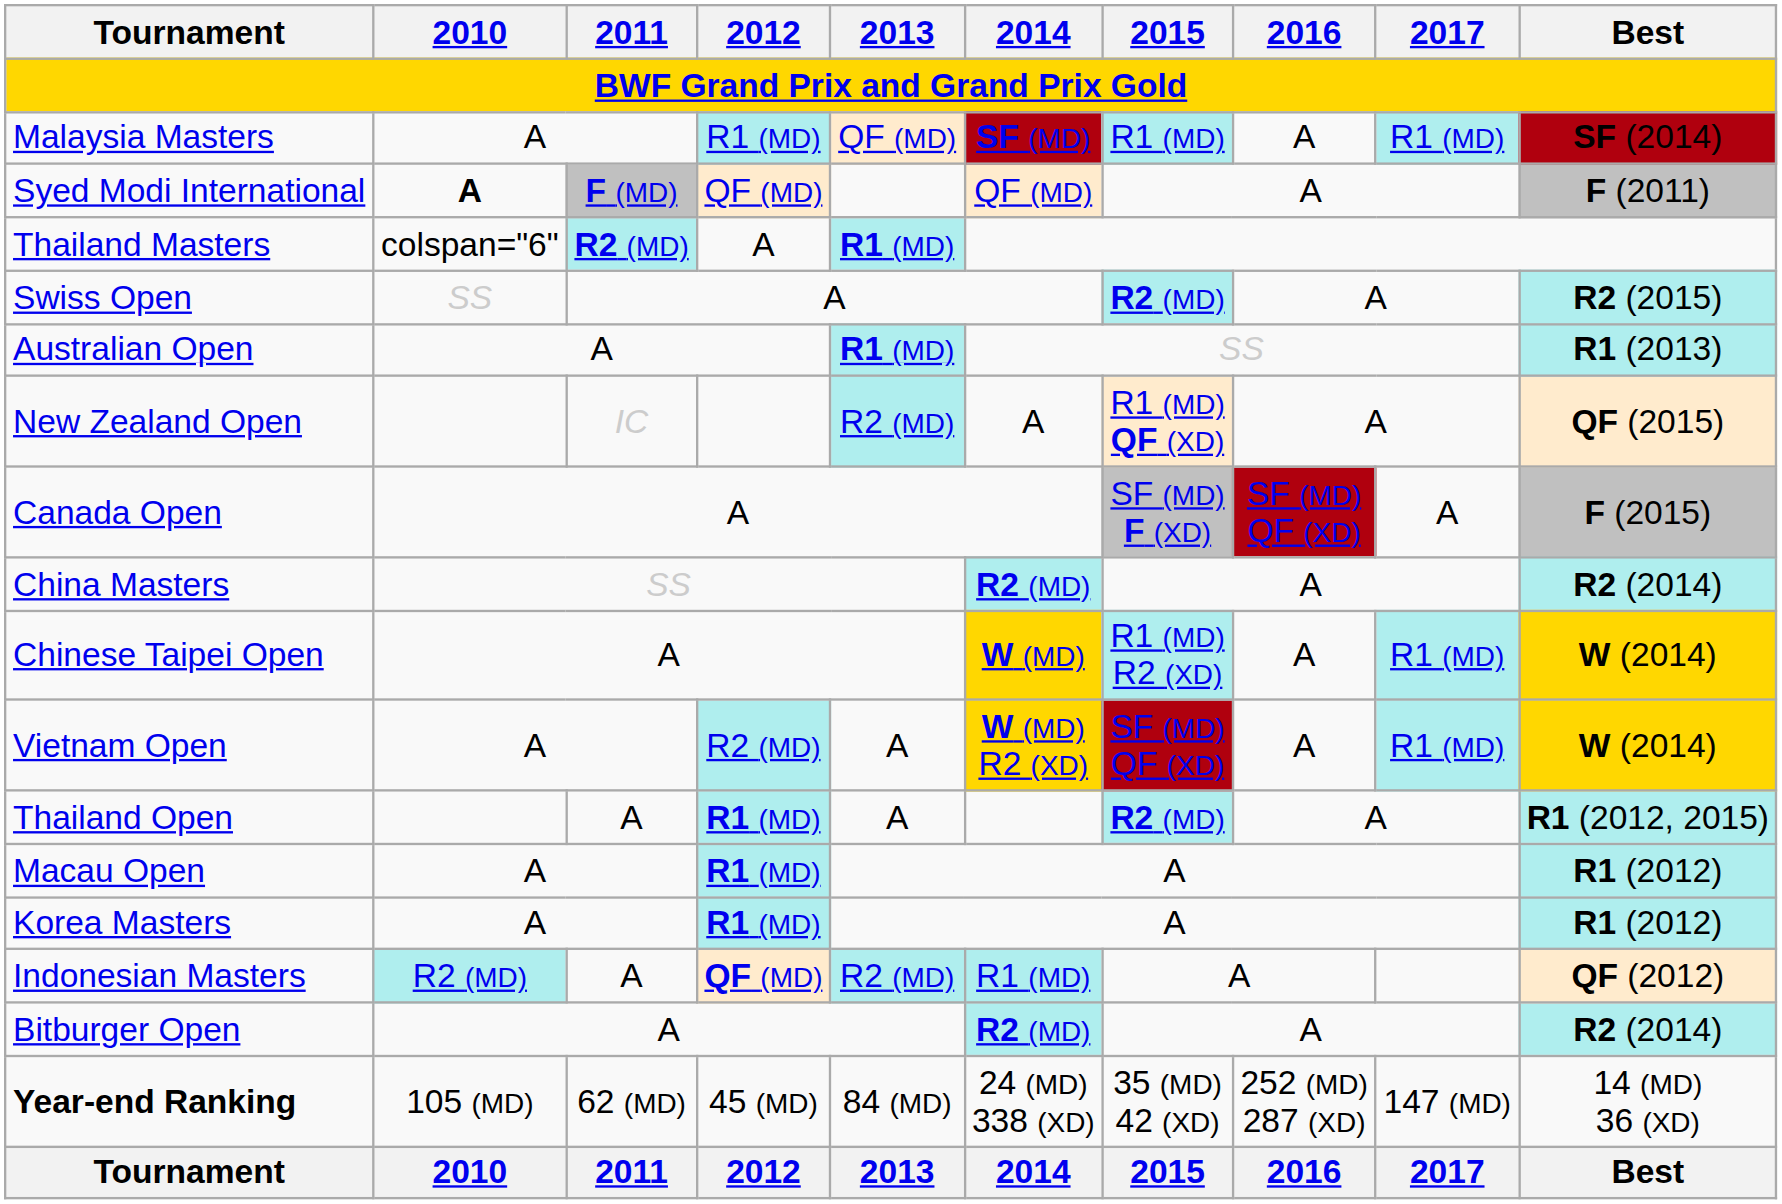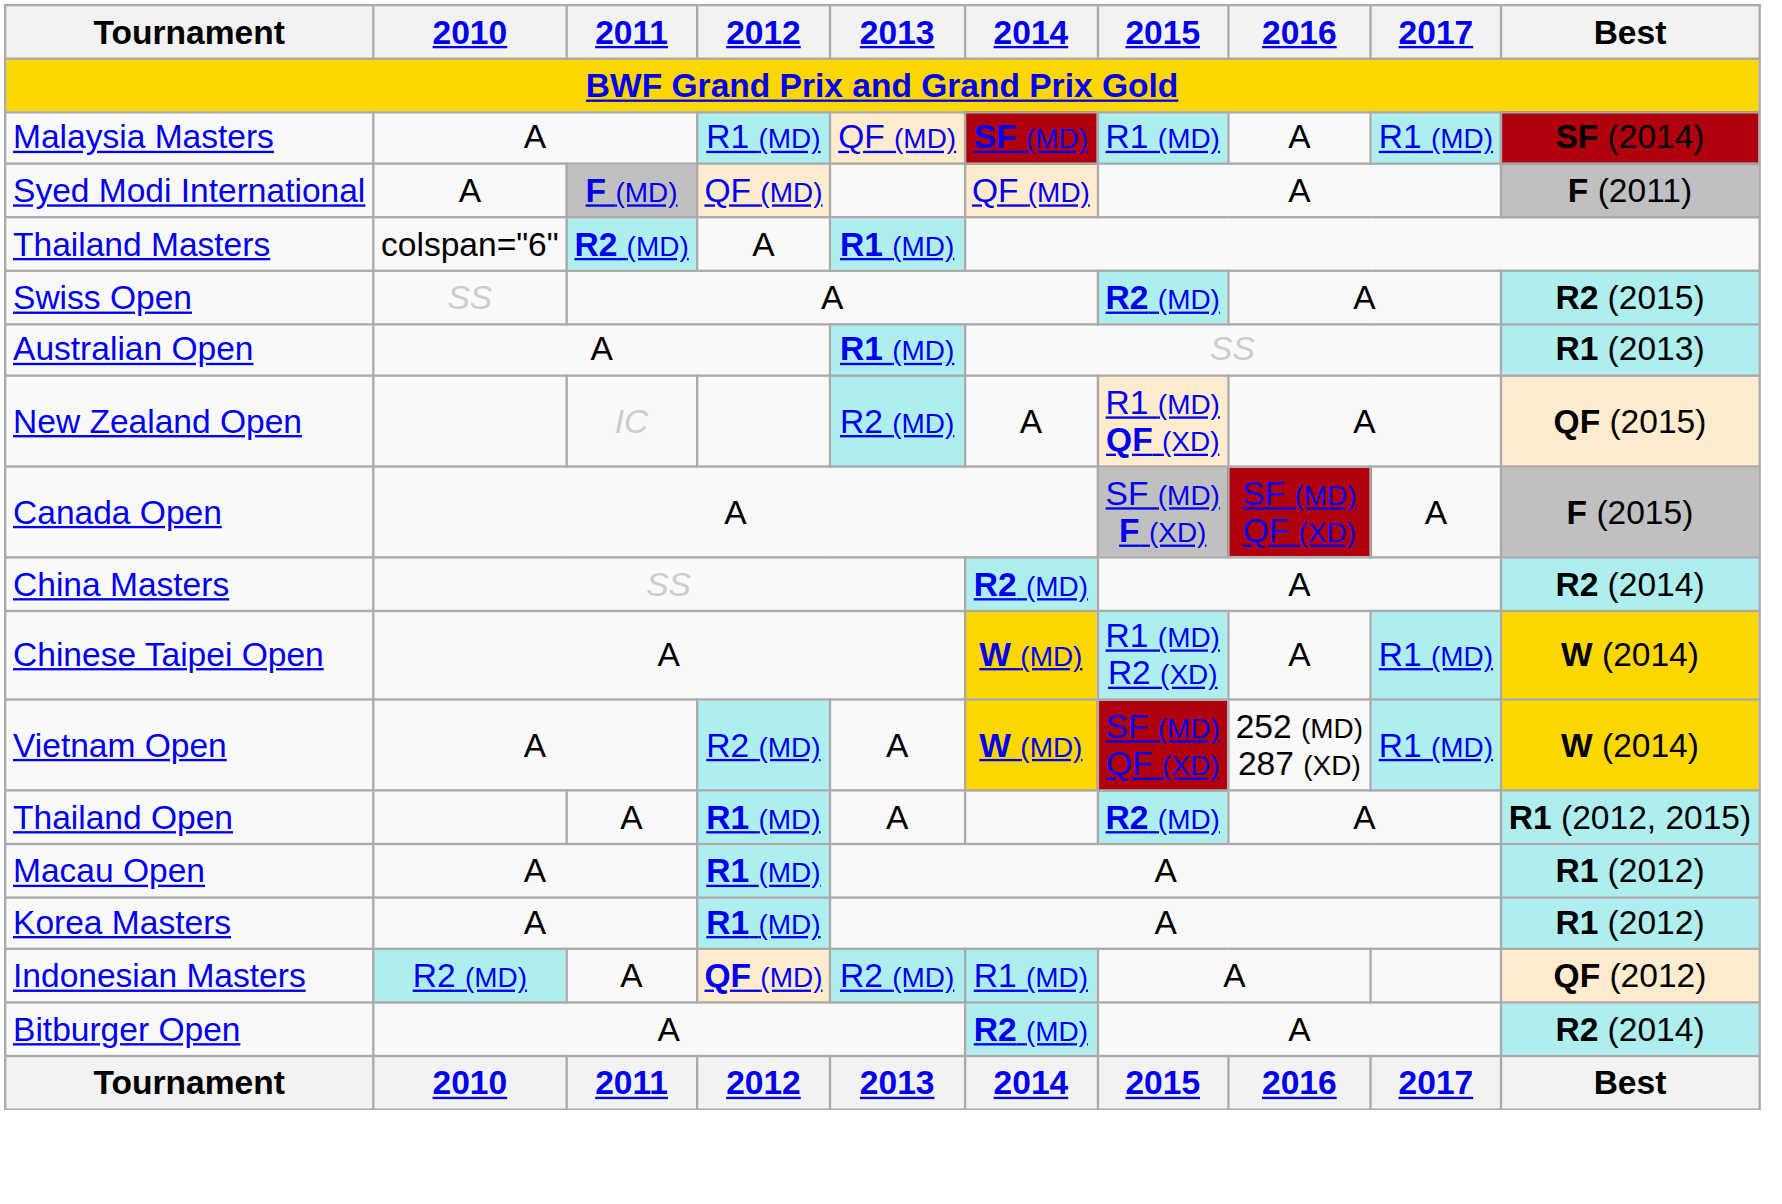(470, 191) bold -> (470, 191) normal
(1033, 746) W (MD) R2 (XD) -> (1031, 746) W (MD)
(1304, 746) A -> (1299, 746) 252 (MD) 287 (XD)
- row: (155, 1101)
